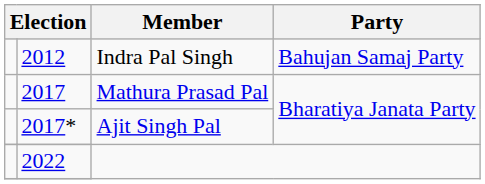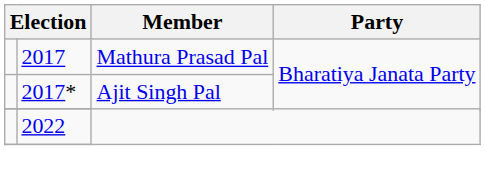- row: (43, 56)
